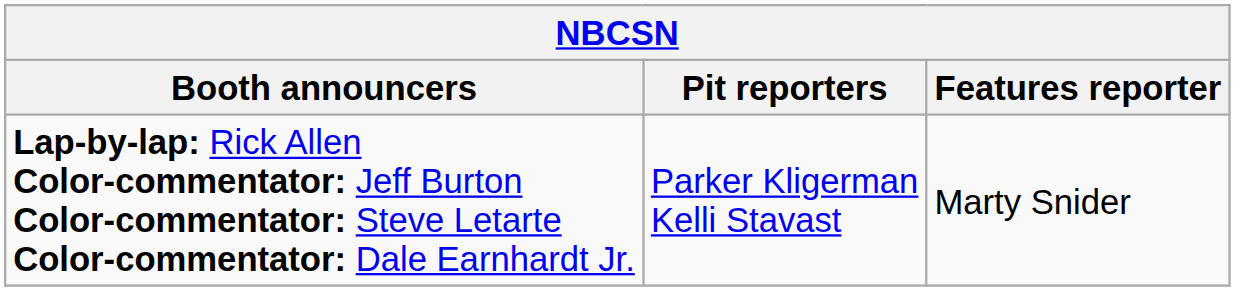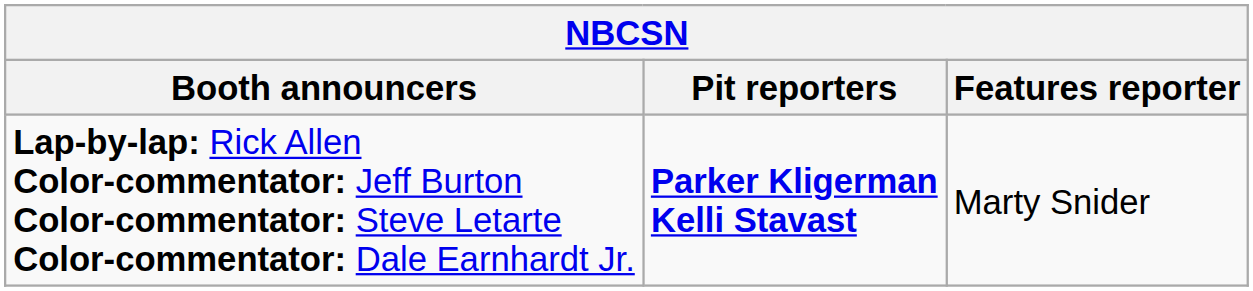(785, 201) normal -> (794, 201) bold
